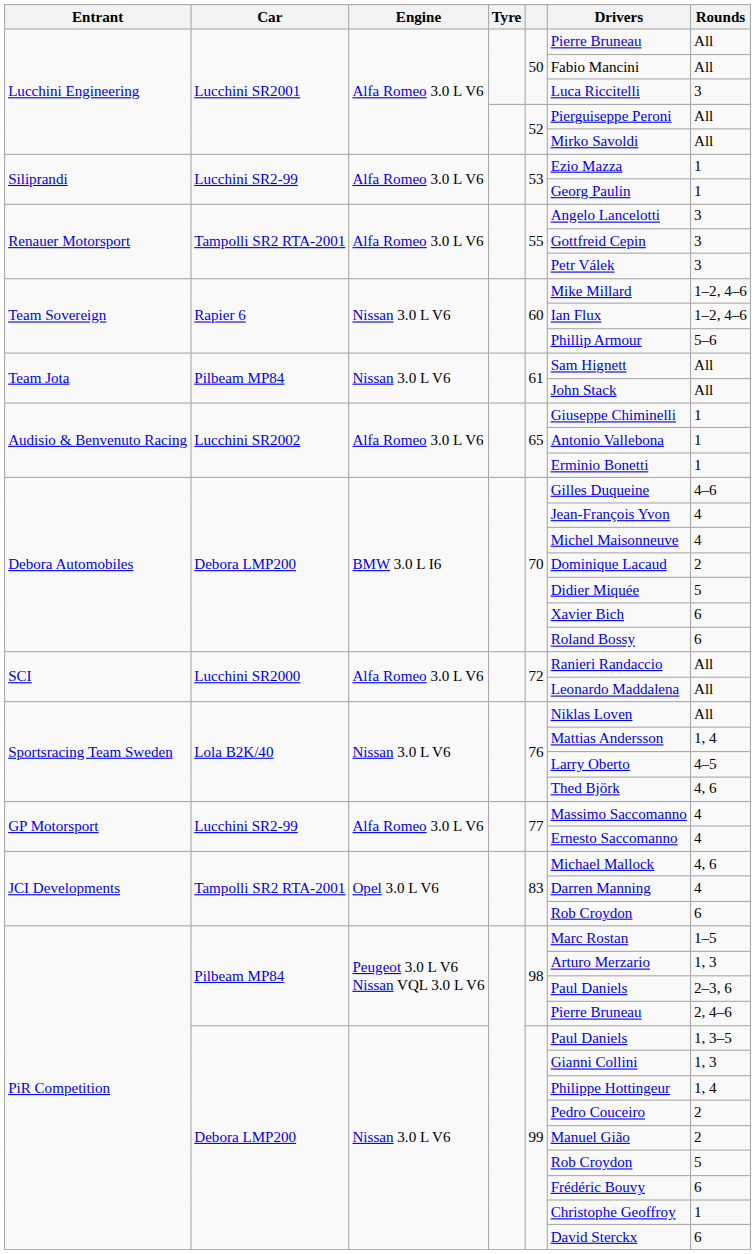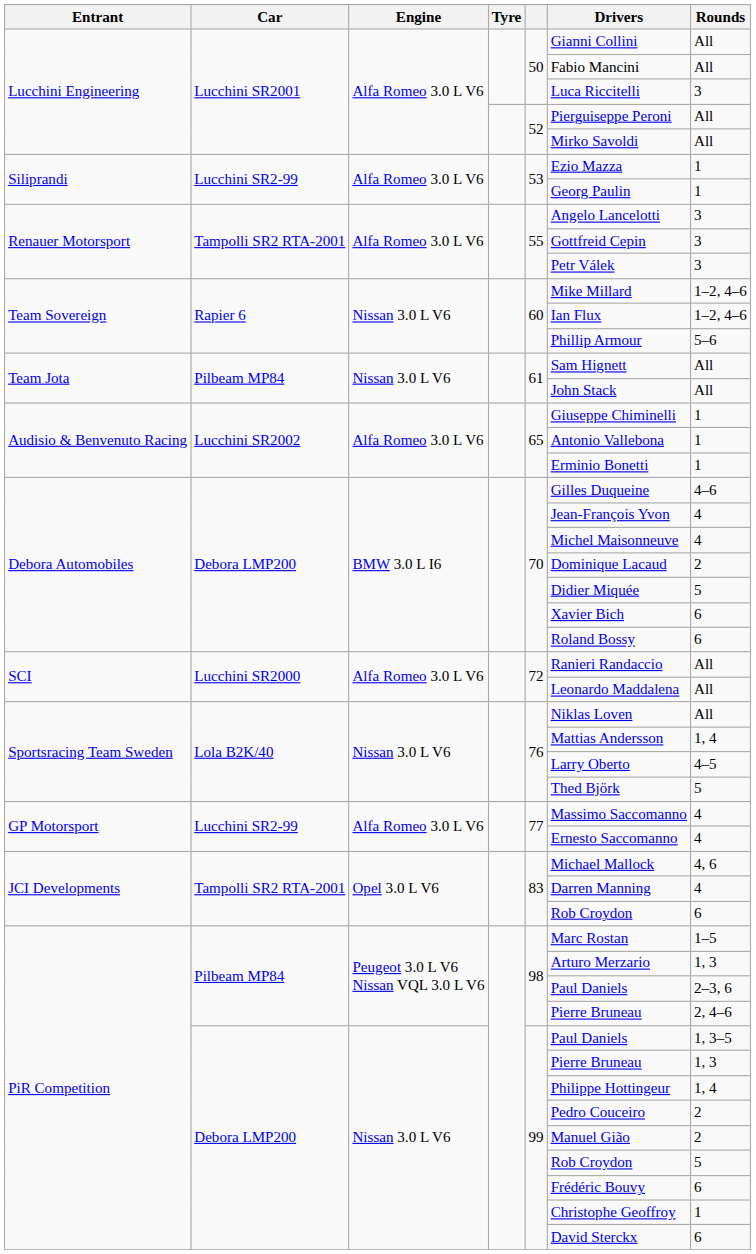(596, 41) Pierre Bruneau -> (594, 41) Gianni Collini
(705, 788) 4, 6 -> (698, 788) 5
(594, 1062) Gianni Collini -> (596, 1062) Pierre Bruneau
